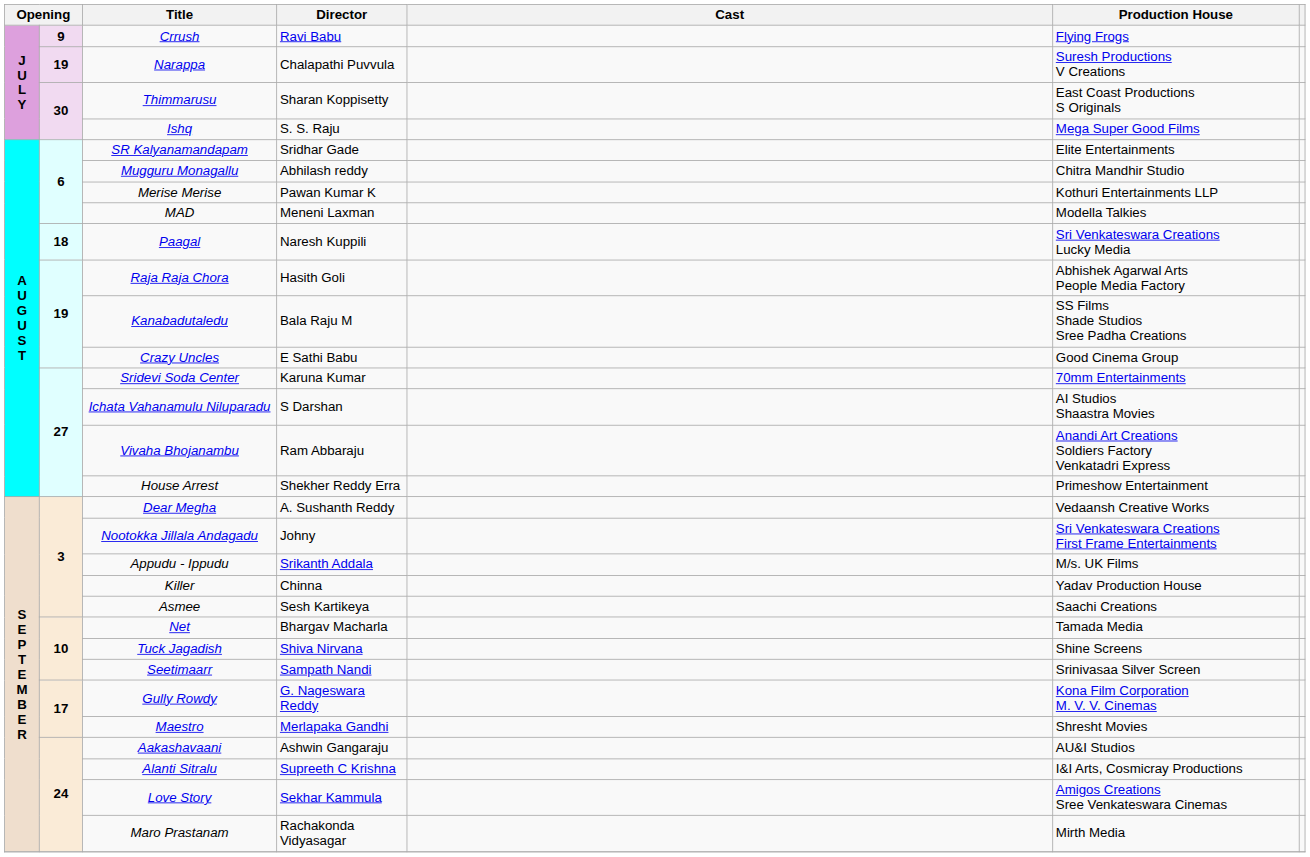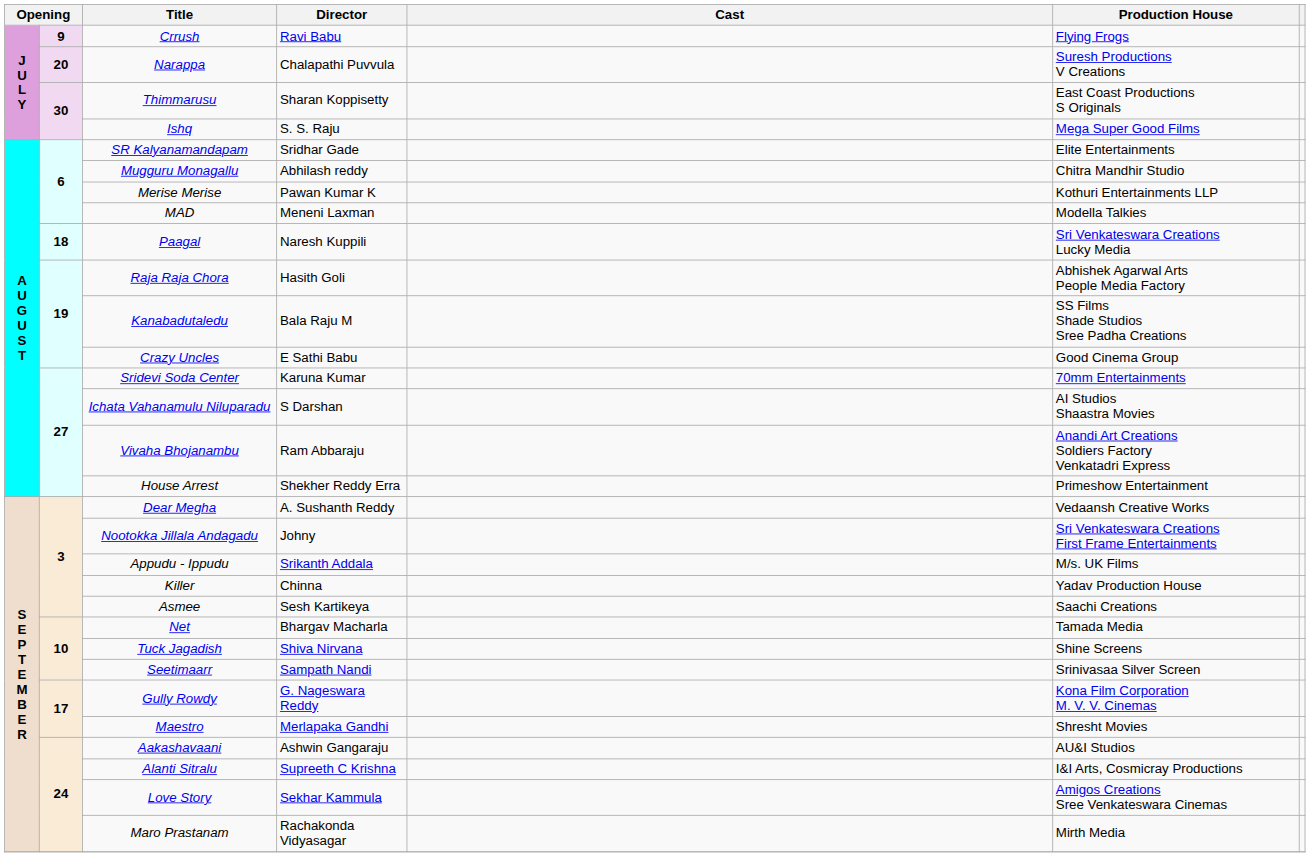(61, 64) 19 -> (61, 64) 20
